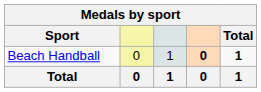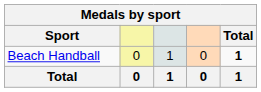(203, 57) bold -> (203, 57) normal
